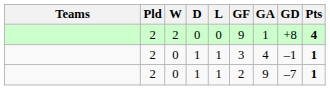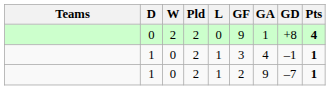columns swapped: (153, 14) <-> (197, 14)
